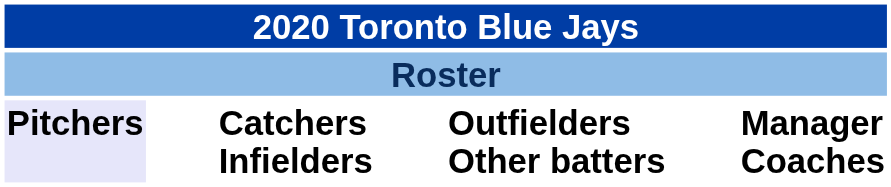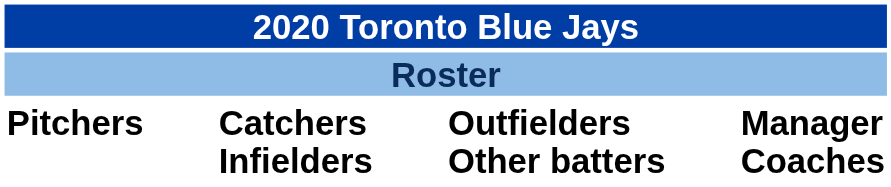(75, 122) lavender background -> (75, 122) no background
